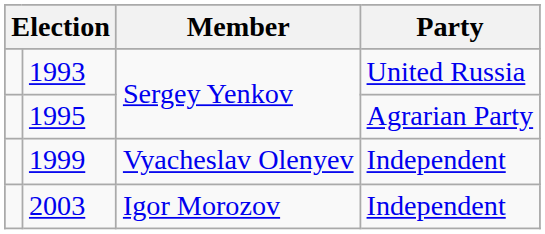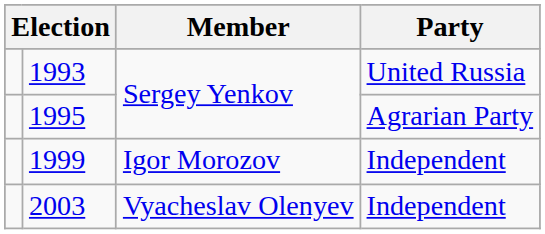(238, 160) Vyacheslav Olenyev -> (202, 160) Igor Morozov
(202, 205) Igor Morozov -> (238, 205) Vyacheslav Olenyev
